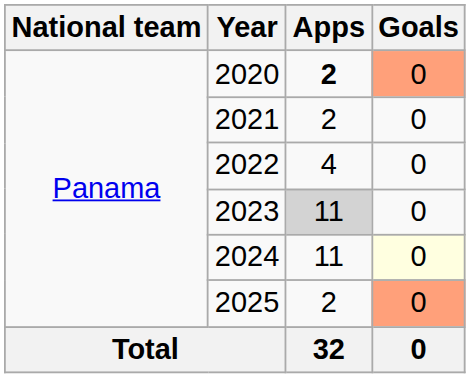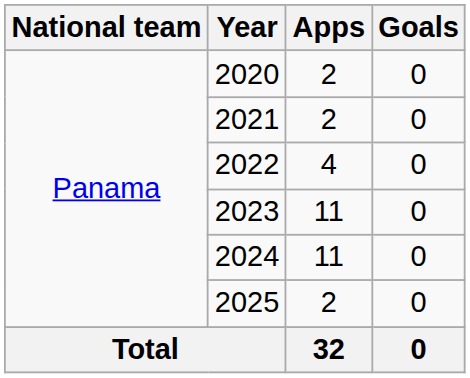(329, 73) bold -> (329, 73) normal
(419, 73) lightsalmon background -> (419, 73) no background
(329, 211) lightgrey background -> (329, 211) no background
(419, 257) lightyellow background -> (419, 257) no background
(419, 303) lightsalmon background -> (419, 303) no background
